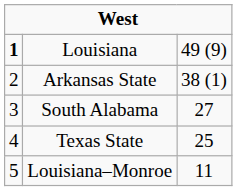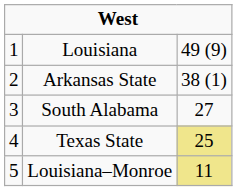(14, 49) bold -> (14, 49) normal
(204, 140) no background -> (204, 140) khaki background
(204, 170) no background -> (204, 170) khaki background
